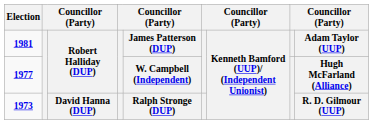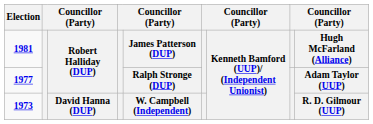(332, 43) Adam Taylor (UUP) -> (332, 48) Hugh McFarland (Alliance)
(162, 74) W. Campbell (Independent) -> (162, 80) Ralph Stronge (DUP)
(332, 74) Hugh McFarland (Alliance) -> (332, 80) Adam Taylor (UUP)
(162, 106) Ralph Stronge (DUP) -> (162, 106) W. Campbell (Independent)
